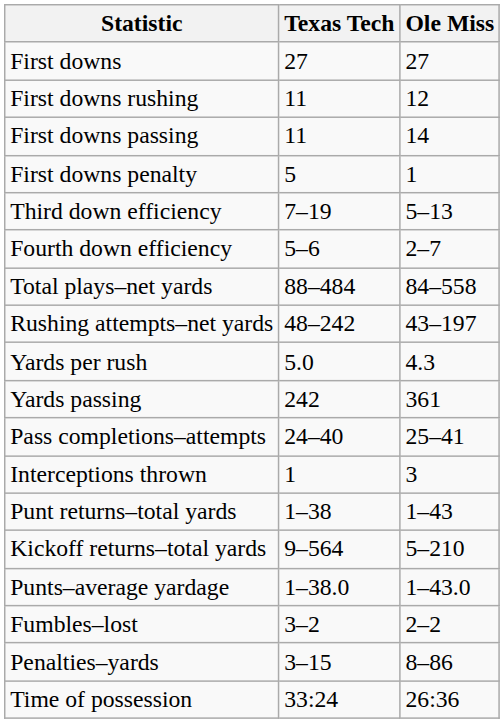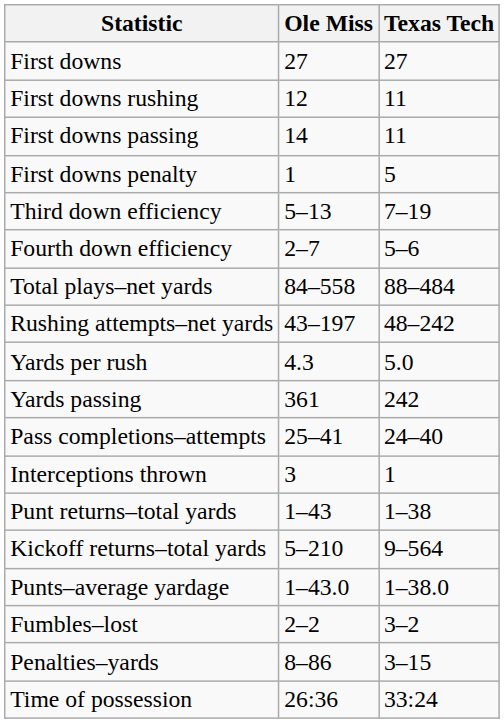columns swapped: (339, 23) <-> (450, 23)
